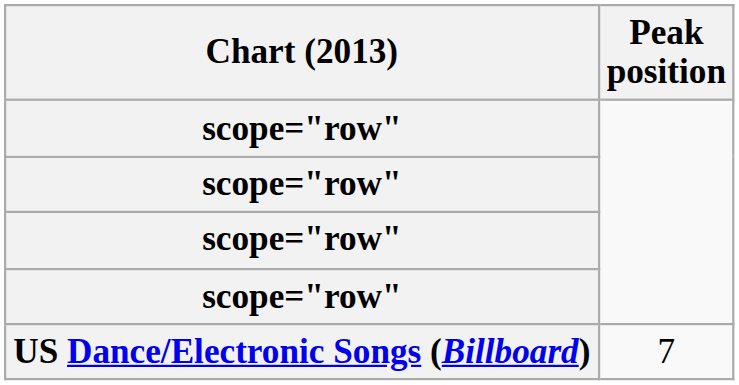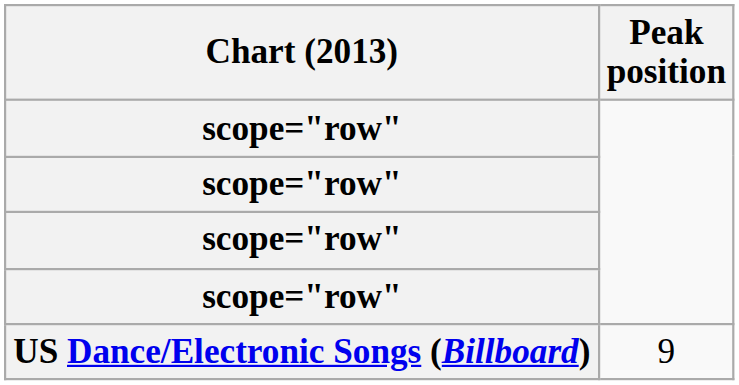(666, 351) 7 -> (666, 351) 9
